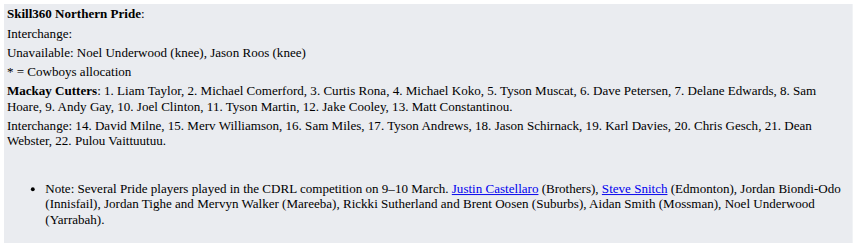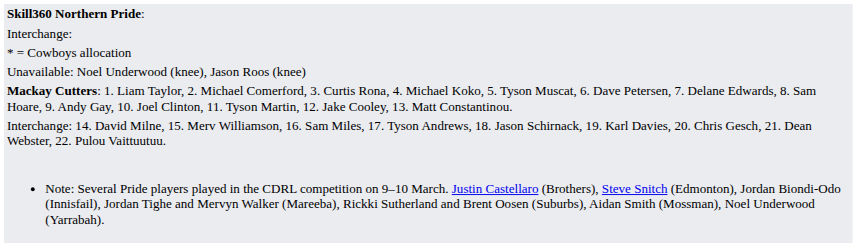(156, 52) Unavailable: Noel Underwood (knee), Jason Roos (knee) -> (69, 52) * = Cowboys allocation
(69, 72) * = Cowboys allocation -> (156, 72) Unavailable: Noel Underwood (knee), Jason Roos (knee)
